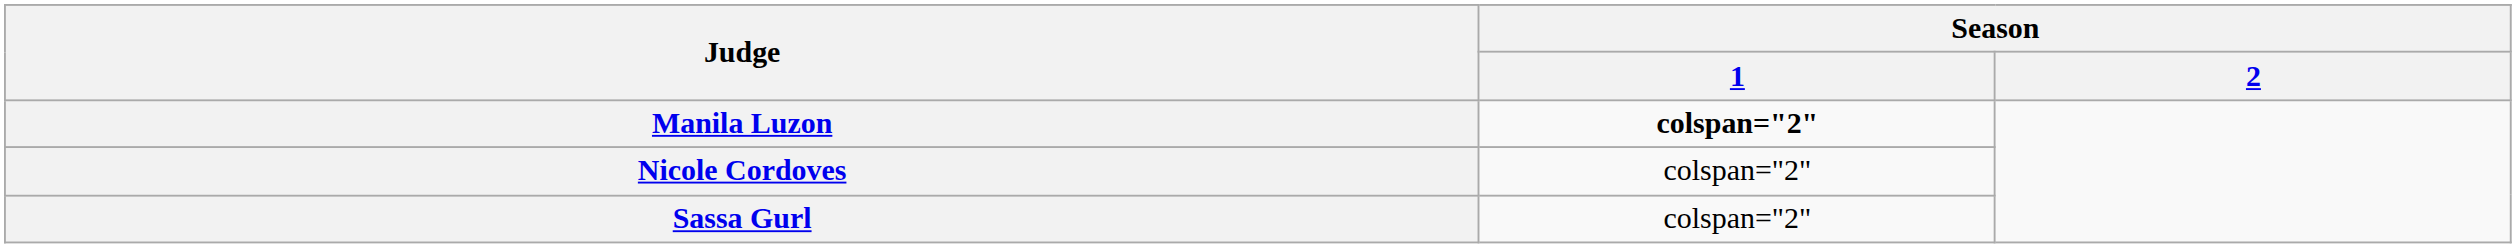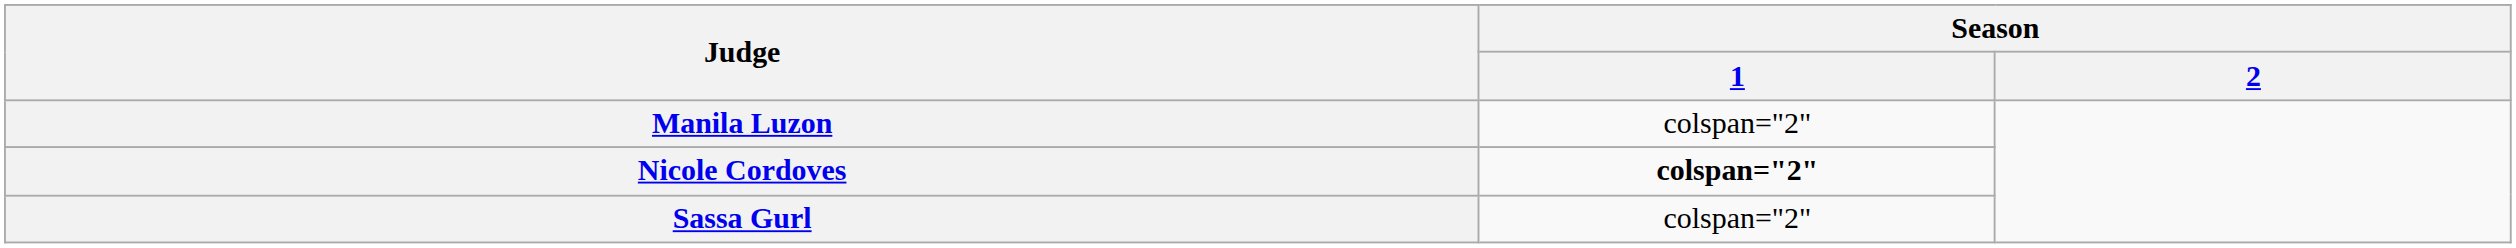(1737, 123) bold -> (1737, 123) normal
(1737, 170) normal -> (1737, 170) bold
